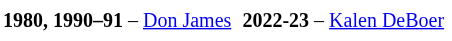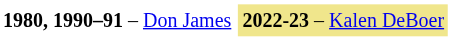(343, 20) no background -> (343, 20) khaki background
